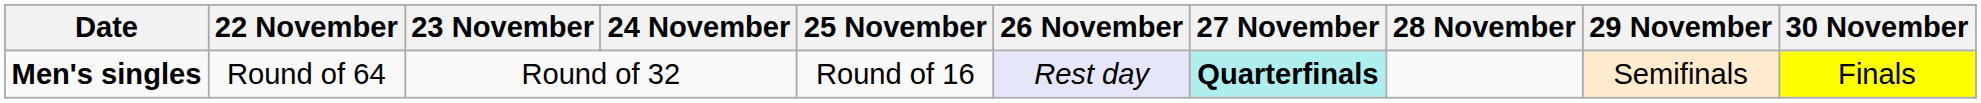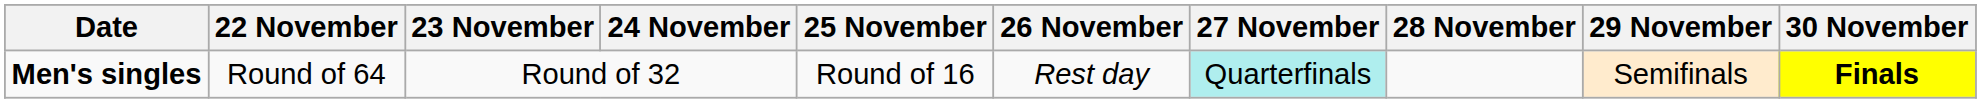(1092, 73) lavender background -> (1092, 73) no background
(1288, 73) bold -> (1288, 73) normal
(1877, 73) normal -> (1877, 73) bold
